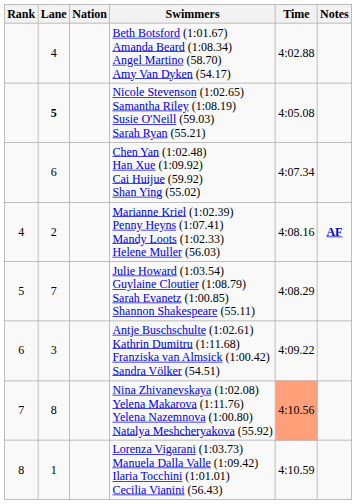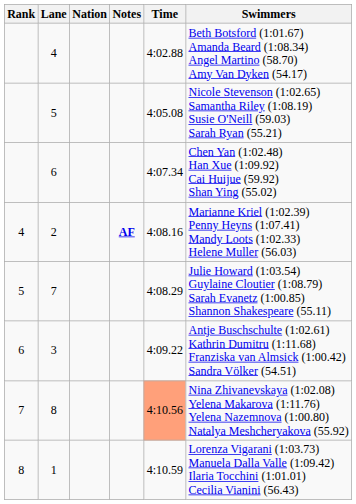columns swapped: (193, 14) <-> (334, 14)
(54, 112) bold -> (54, 112) normal
